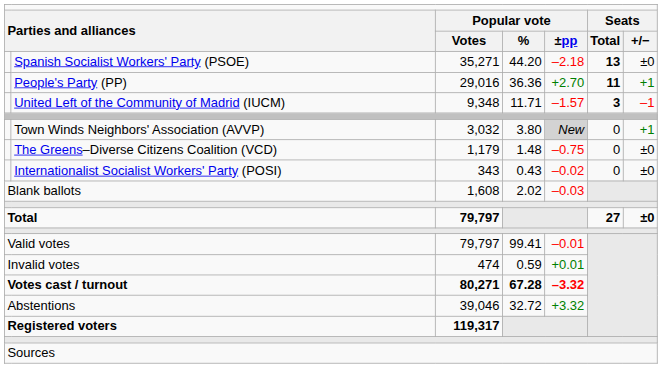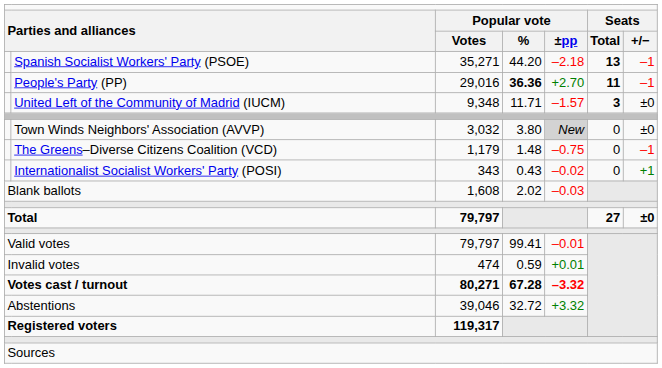(647, 61) ±0 -> (647, 61) –1
(526, 82) normal -> (526, 82) bold
(647, 82) +1 -> (647, 82) –1
(647, 102) –1 -> (647, 102) ±0
(647, 129) +1 -> (647, 129) ±0
(647, 150) ±0 -> (647, 150) –1
(647, 170) ±0 -> (647, 170) +1
